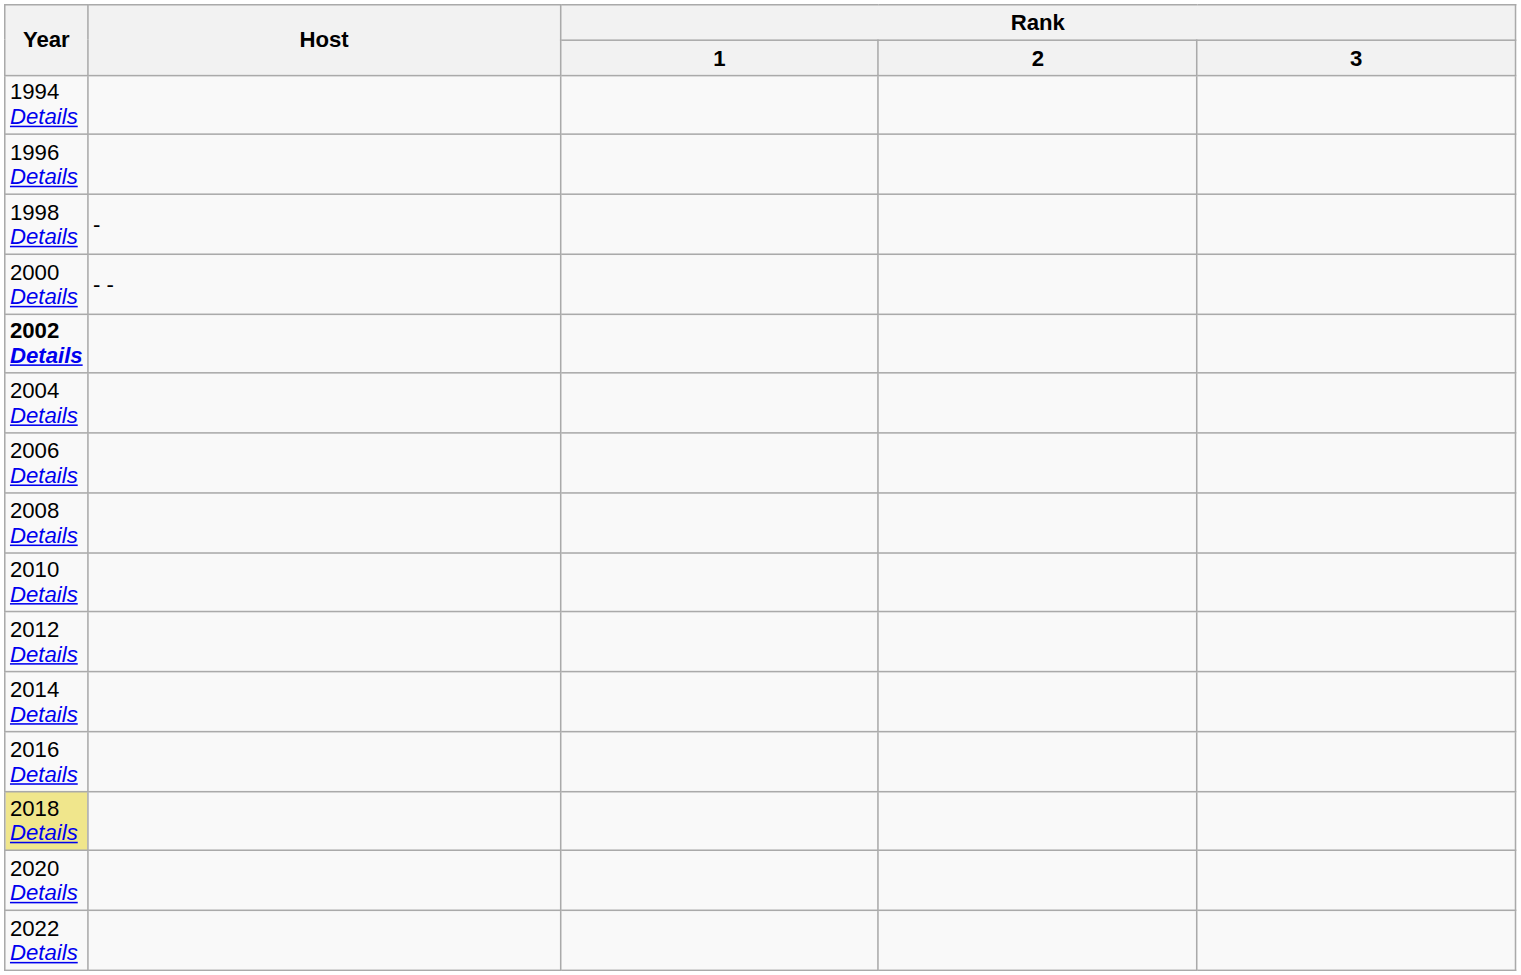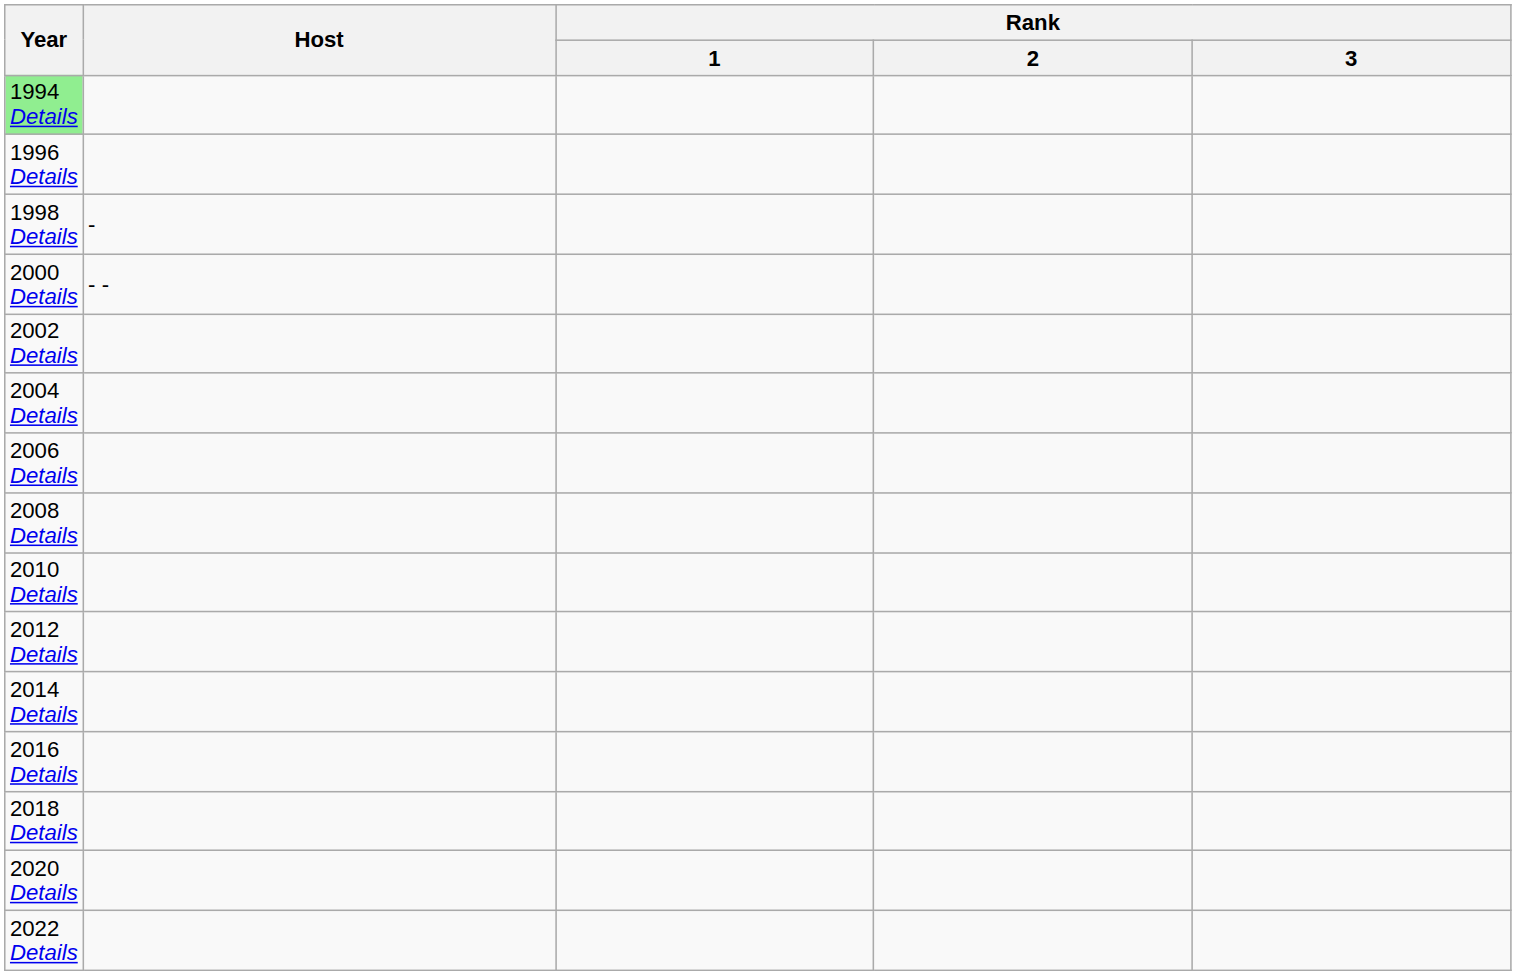(44, 105) no background -> (44, 105) lightgreen background
(46, 344) bold -> (44, 344) normal
(44, 821) khaki background -> (44, 821) no background
